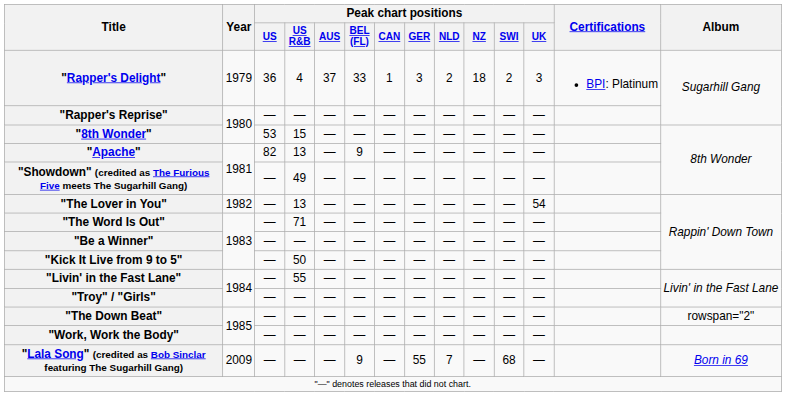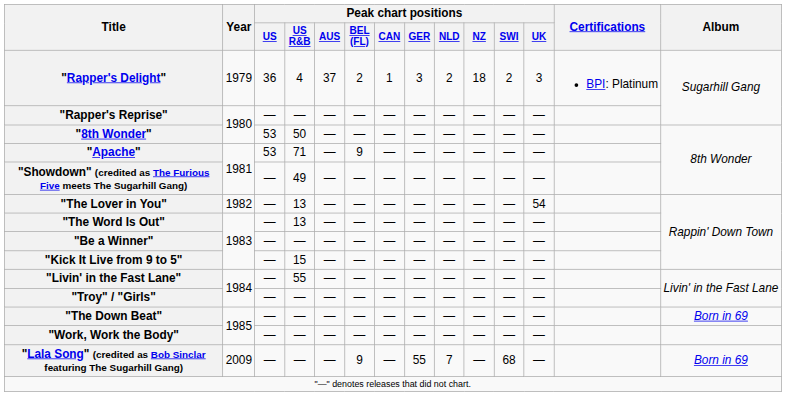(359, 78) 33 -> (359, 78) 2
(300, 134) 15 -> (300, 134) 50
(270, 152) 82 -> (270, 152) 53
(300, 152) 13 -> (300, 152) 71
(300, 222) 71 -> (300, 222) 13
(300, 260) 50 -> (300, 260) 15
(721, 316) rowspan="2" -> (721, 316) Born in 69
